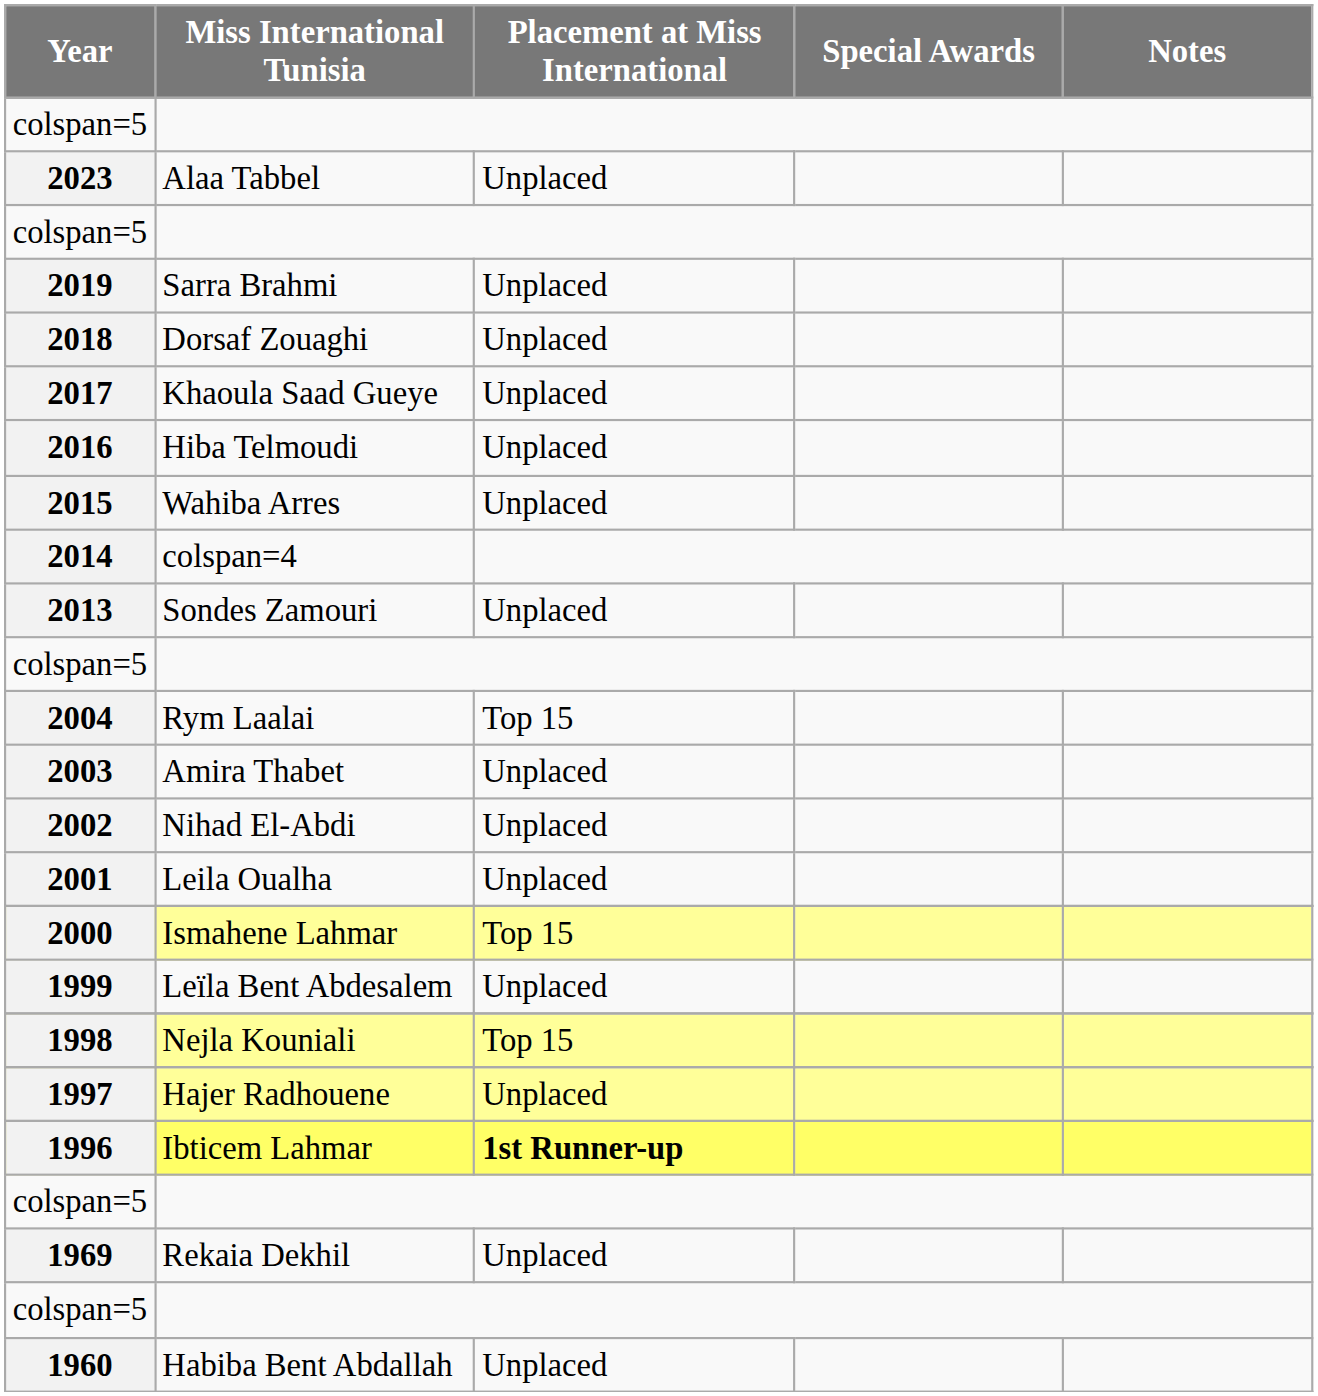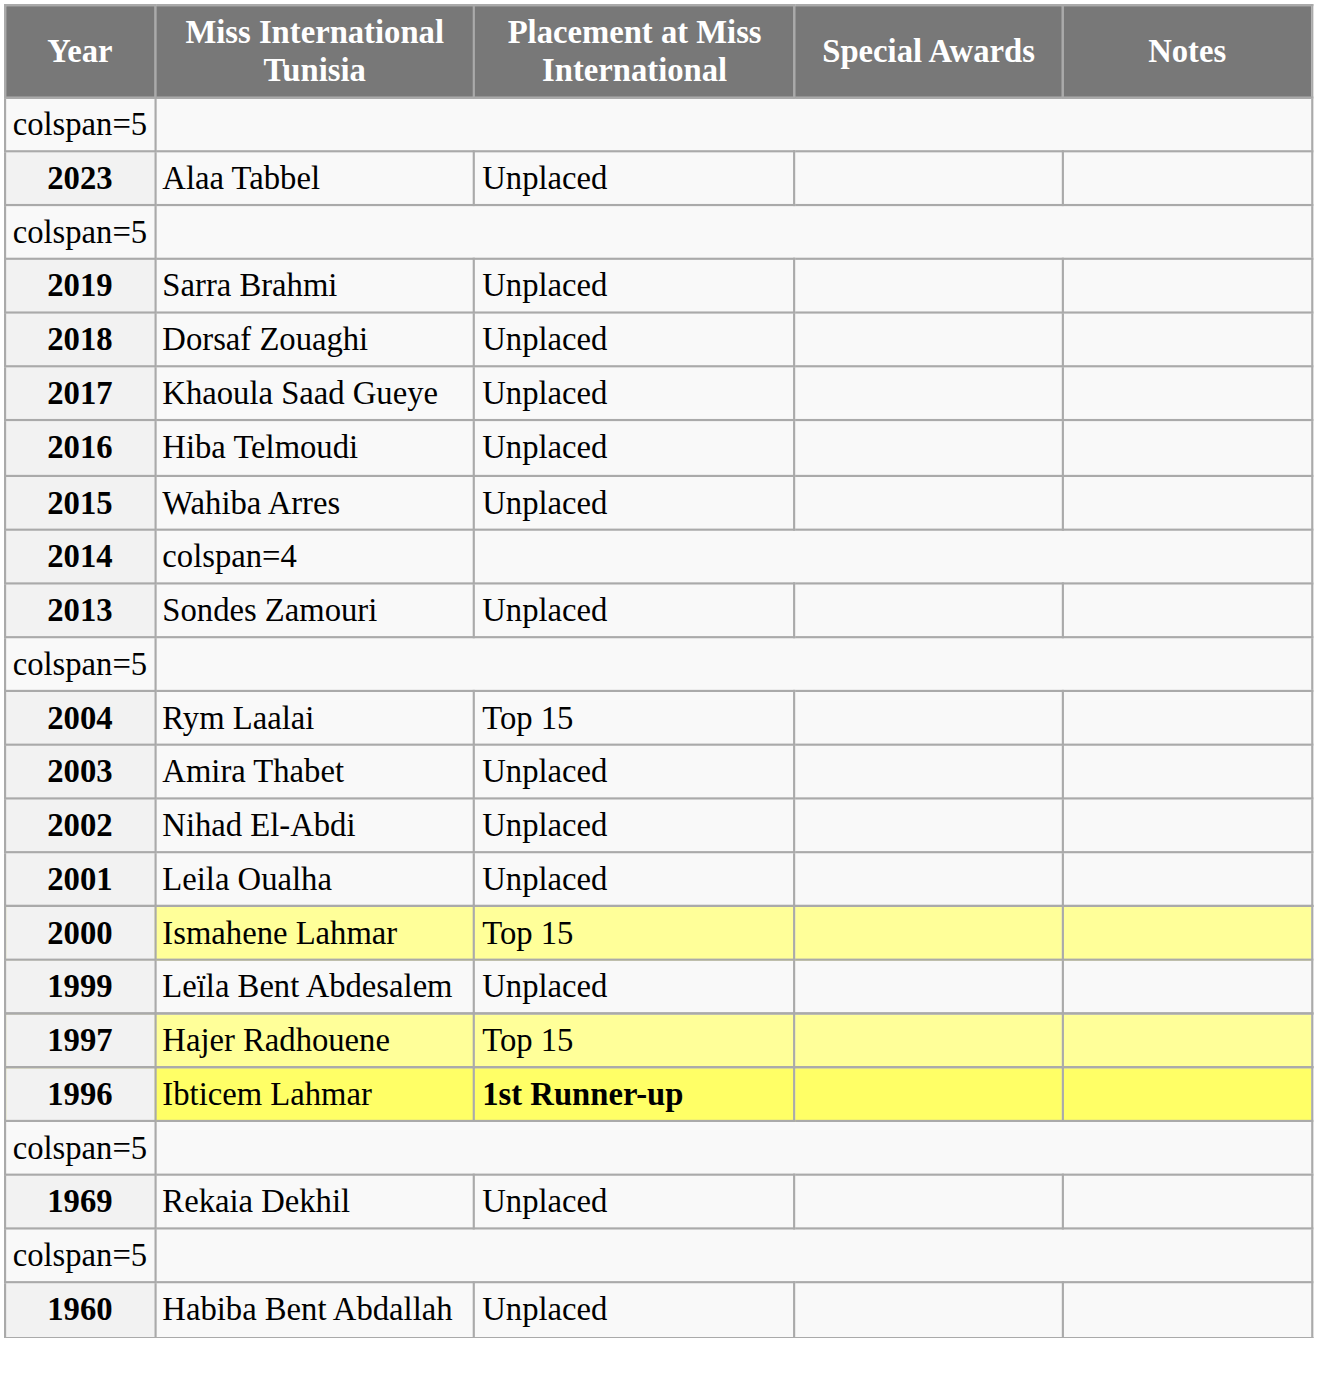- row: (80, 1040)
(545, 1094) Unplaced -> (528, 1040) Top 15
